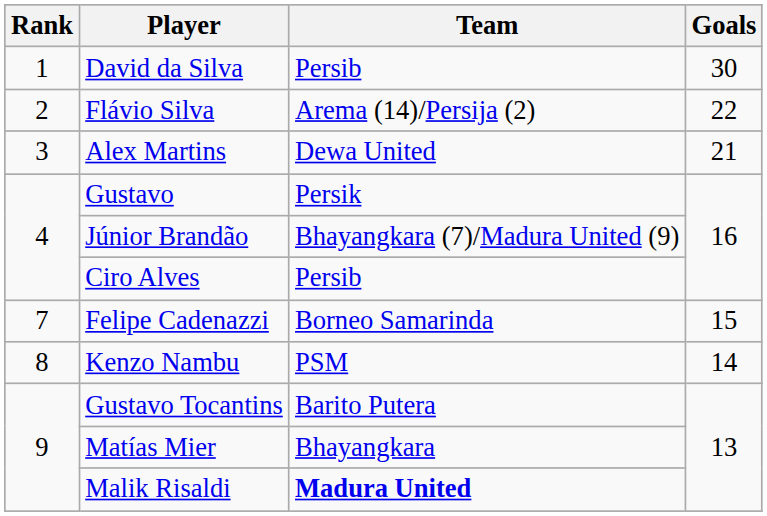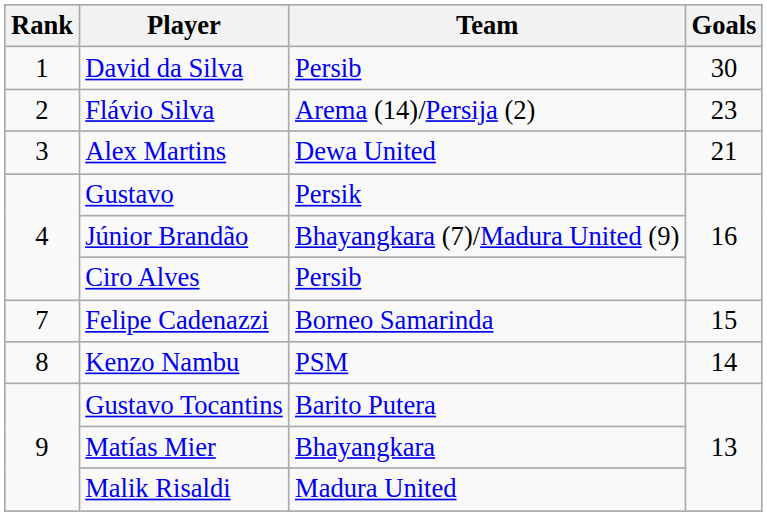(724, 109) 22 -> (724, 109) 23
(383, 488) bold -> (376, 488) normal
